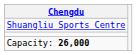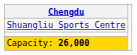(48, 43) no background -> (48, 43) gold background
